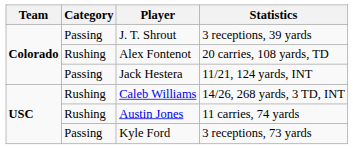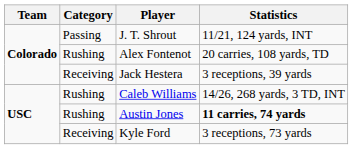(257, 34) 3 receptions, 39 yards -> (257, 34) 11/21, 124 yards, INT
(83, 74) Passing -> (88, 74) Receiving
(257, 74) 11/21, 124 yards, INT -> (257, 74) 3 receptions, 39 yards
(251, 113) normal -> (254, 113) bold
(83, 133) Passing -> (88, 133) Receiving
